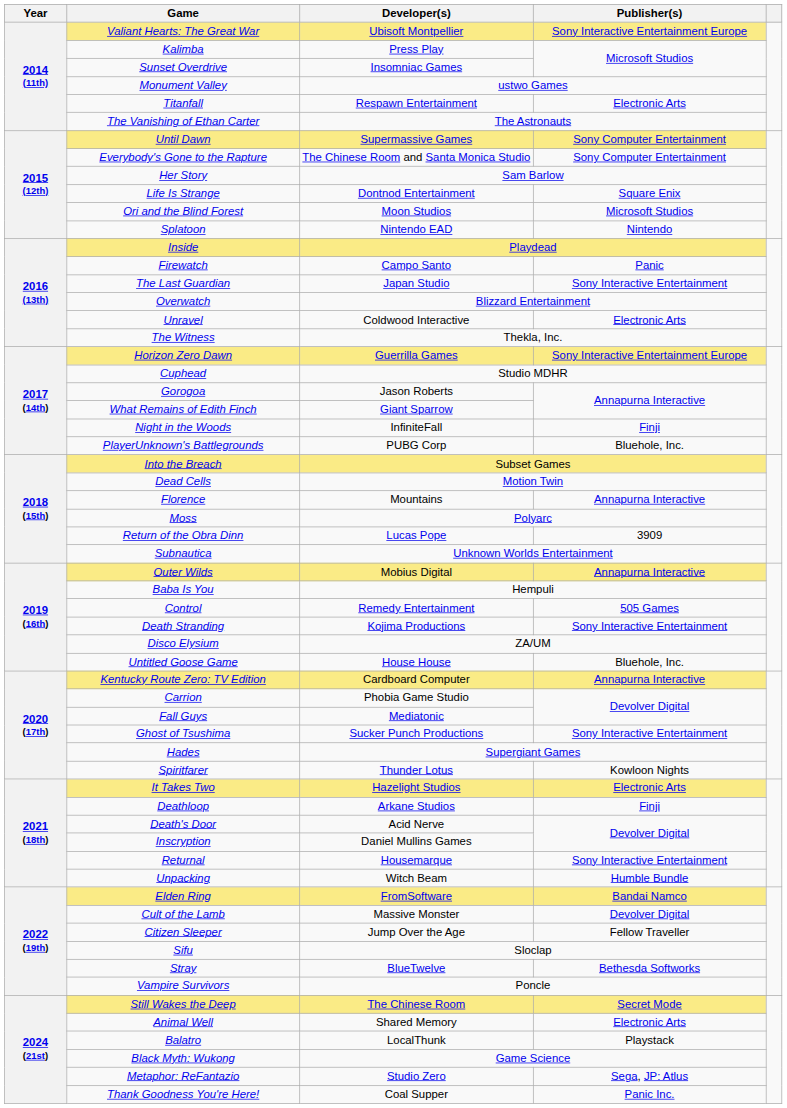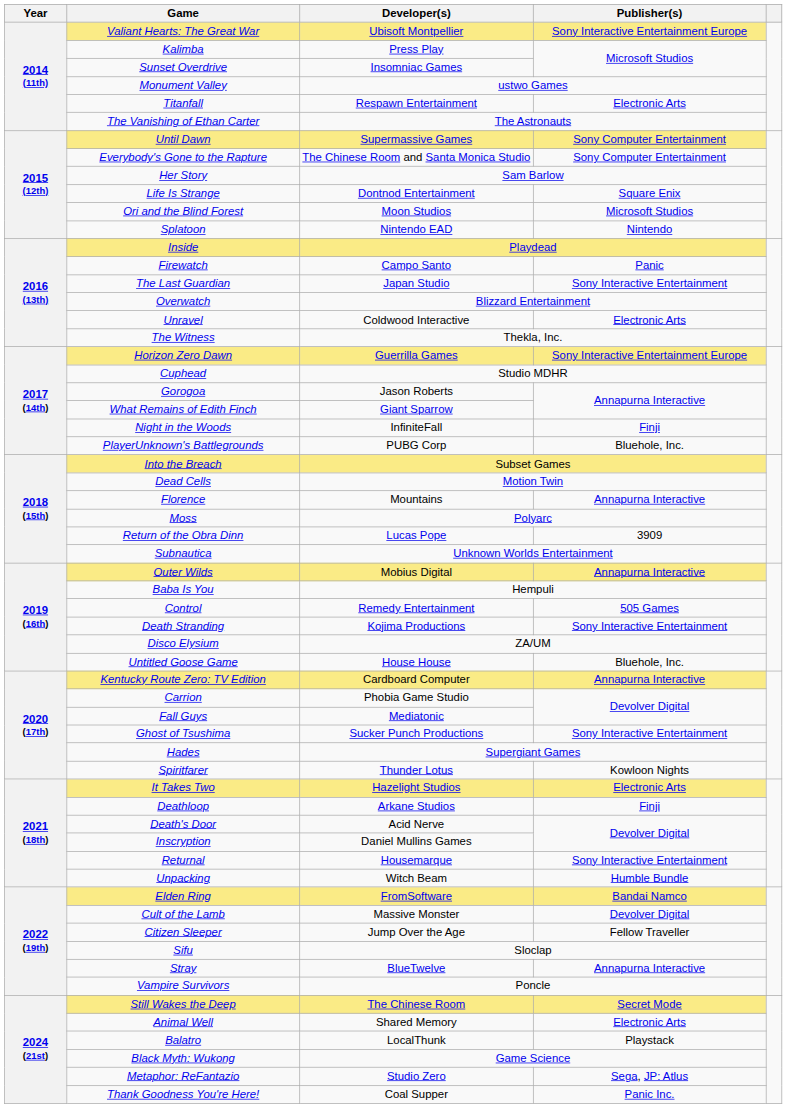(650, 968) Bethesda Softworks -> (650, 968) Annapurna Interactive
